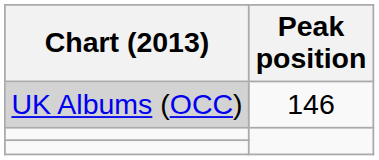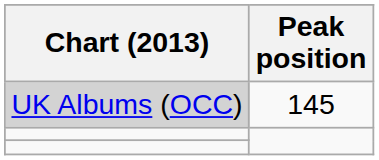(311, 104) 146 -> (311, 104) 145
